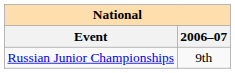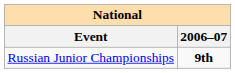(204, 57) normal -> (204, 57) bold
